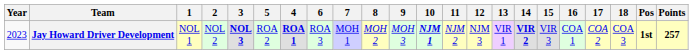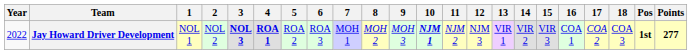columns swapped: (294, 12) <-> (267, 12)
(17, 34) 2023 -> (17, 34) 2022
(526, 34) bold -> (525, 34) normal
(672, 34) 257 -> (671, 34) 277
